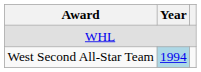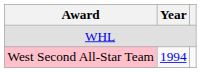(81, 57) no background -> (81, 57) pink background
(173, 57) lightblue background -> (173, 57) no background
